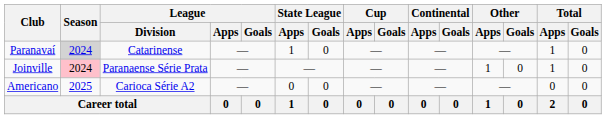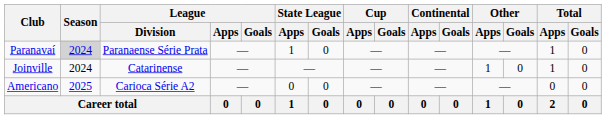(155, 50) Catarinense -> (155, 50) Paranaense Série Prata
(80, 68) pink background -> (80, 68) no background
(155, 68) Paranaense Série Prata -> (155, 68) Catarinense
